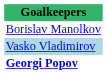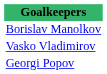(51, 46) lightblue background -> (51, 46) no background
(42, 63) bold -> (40, 63) normal
